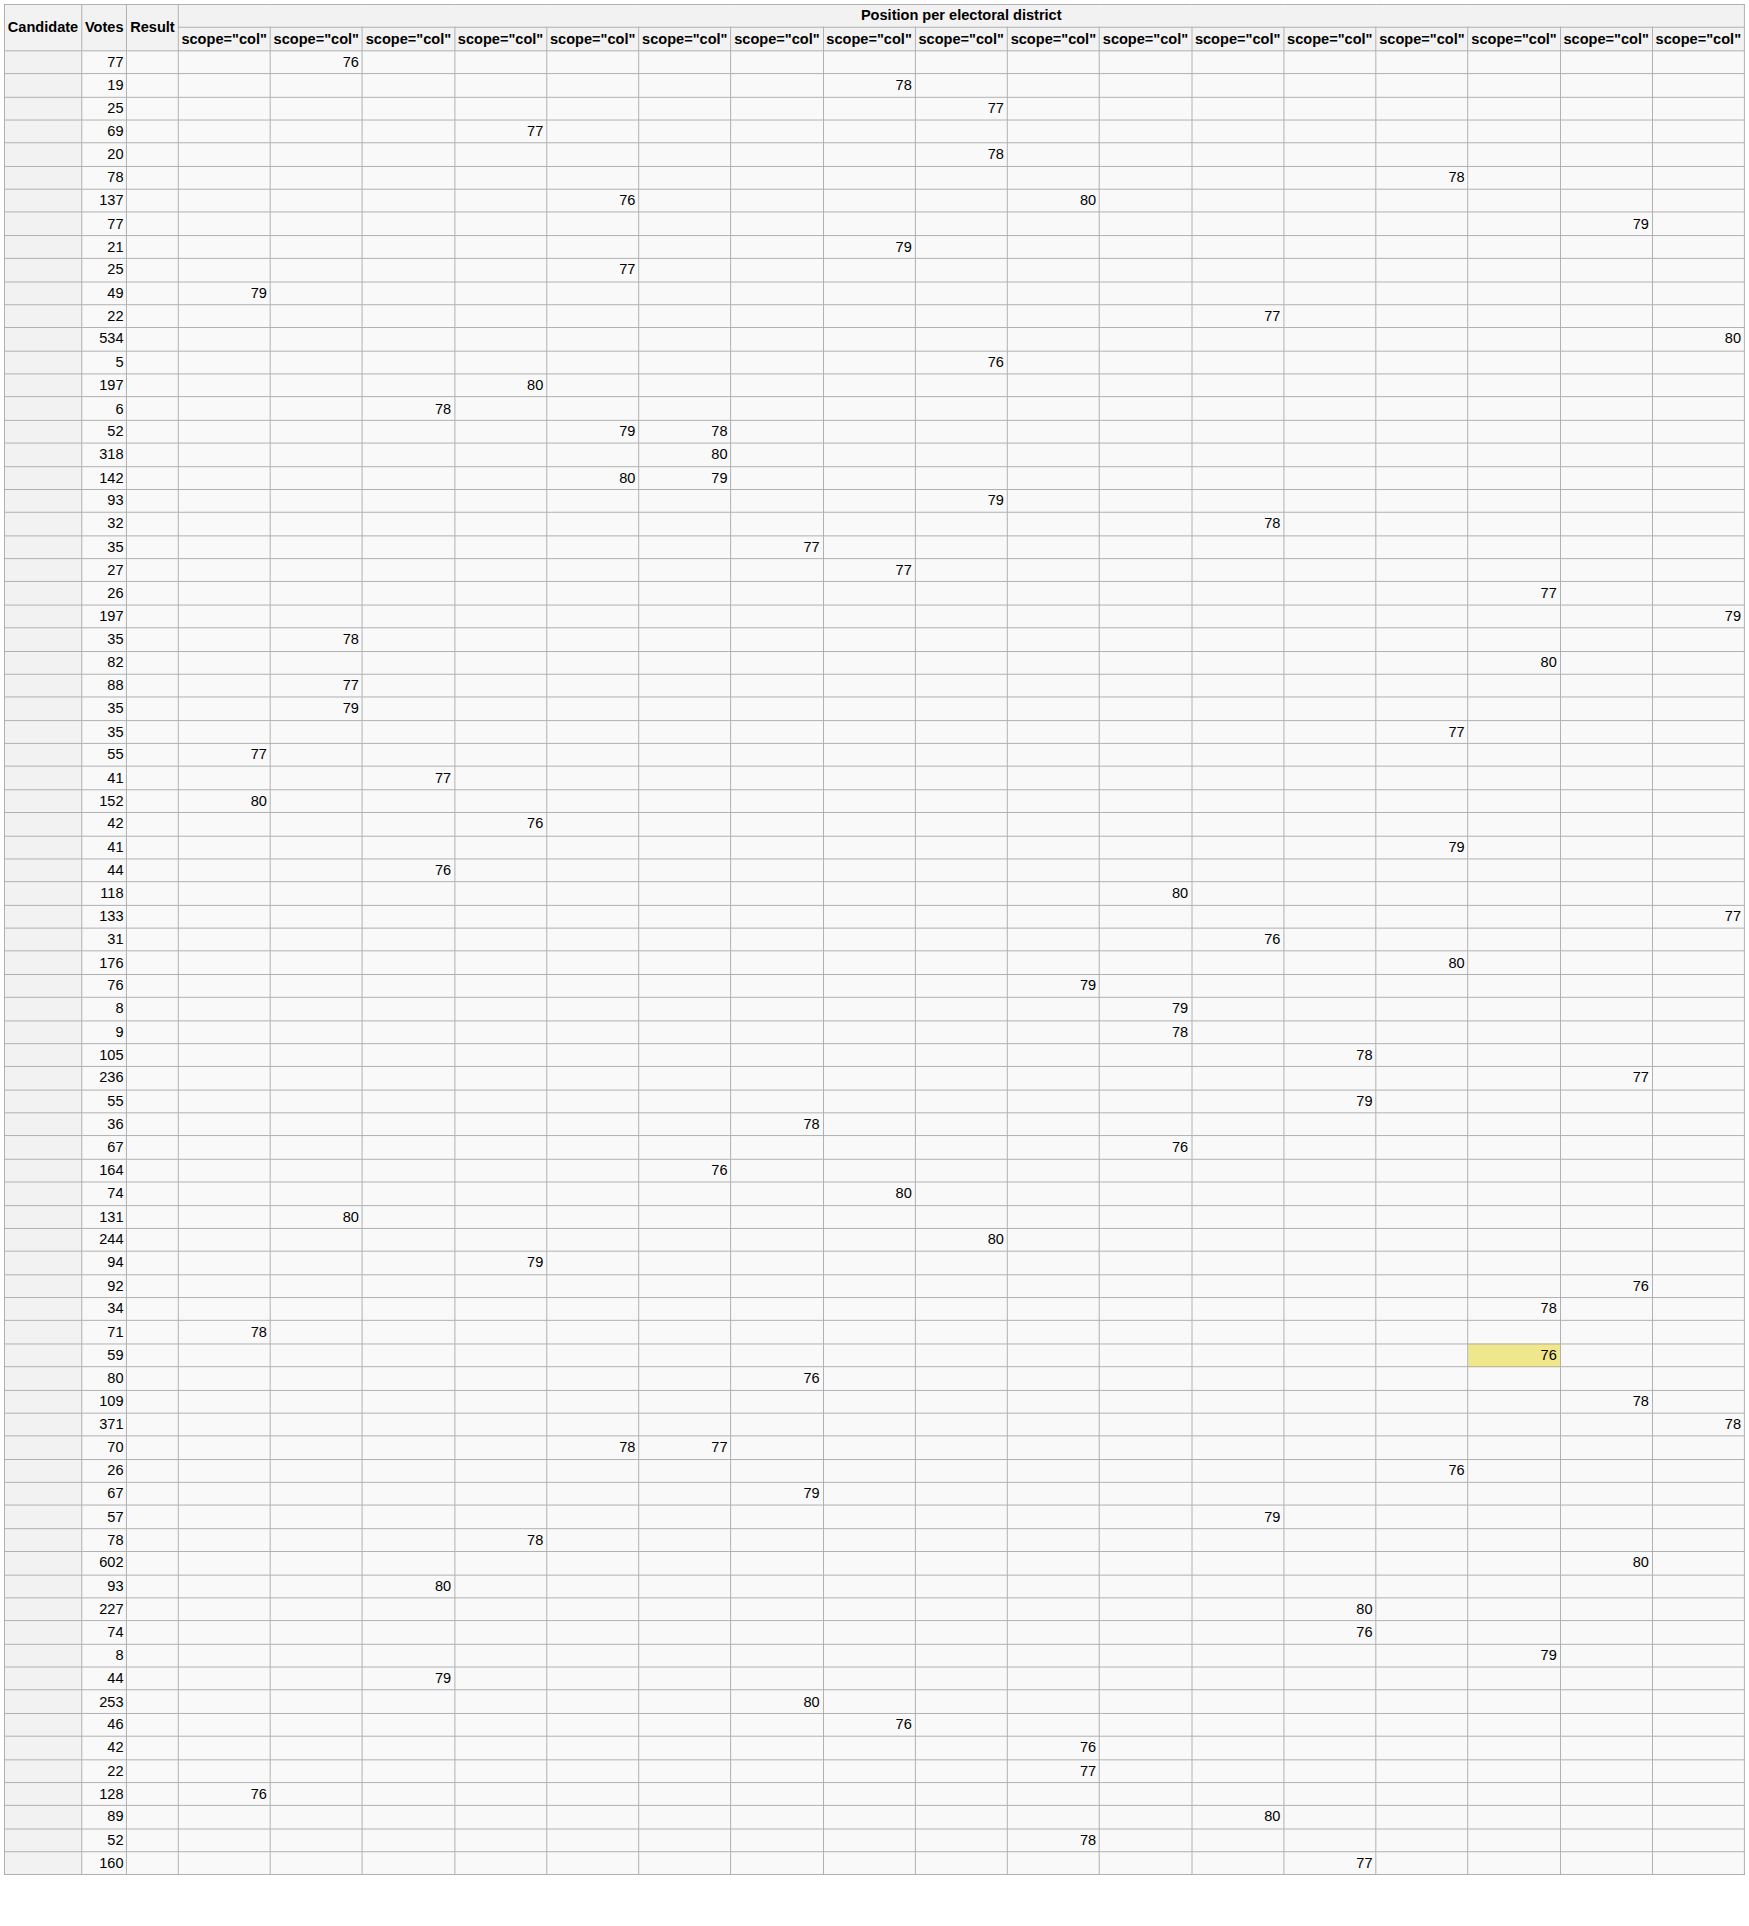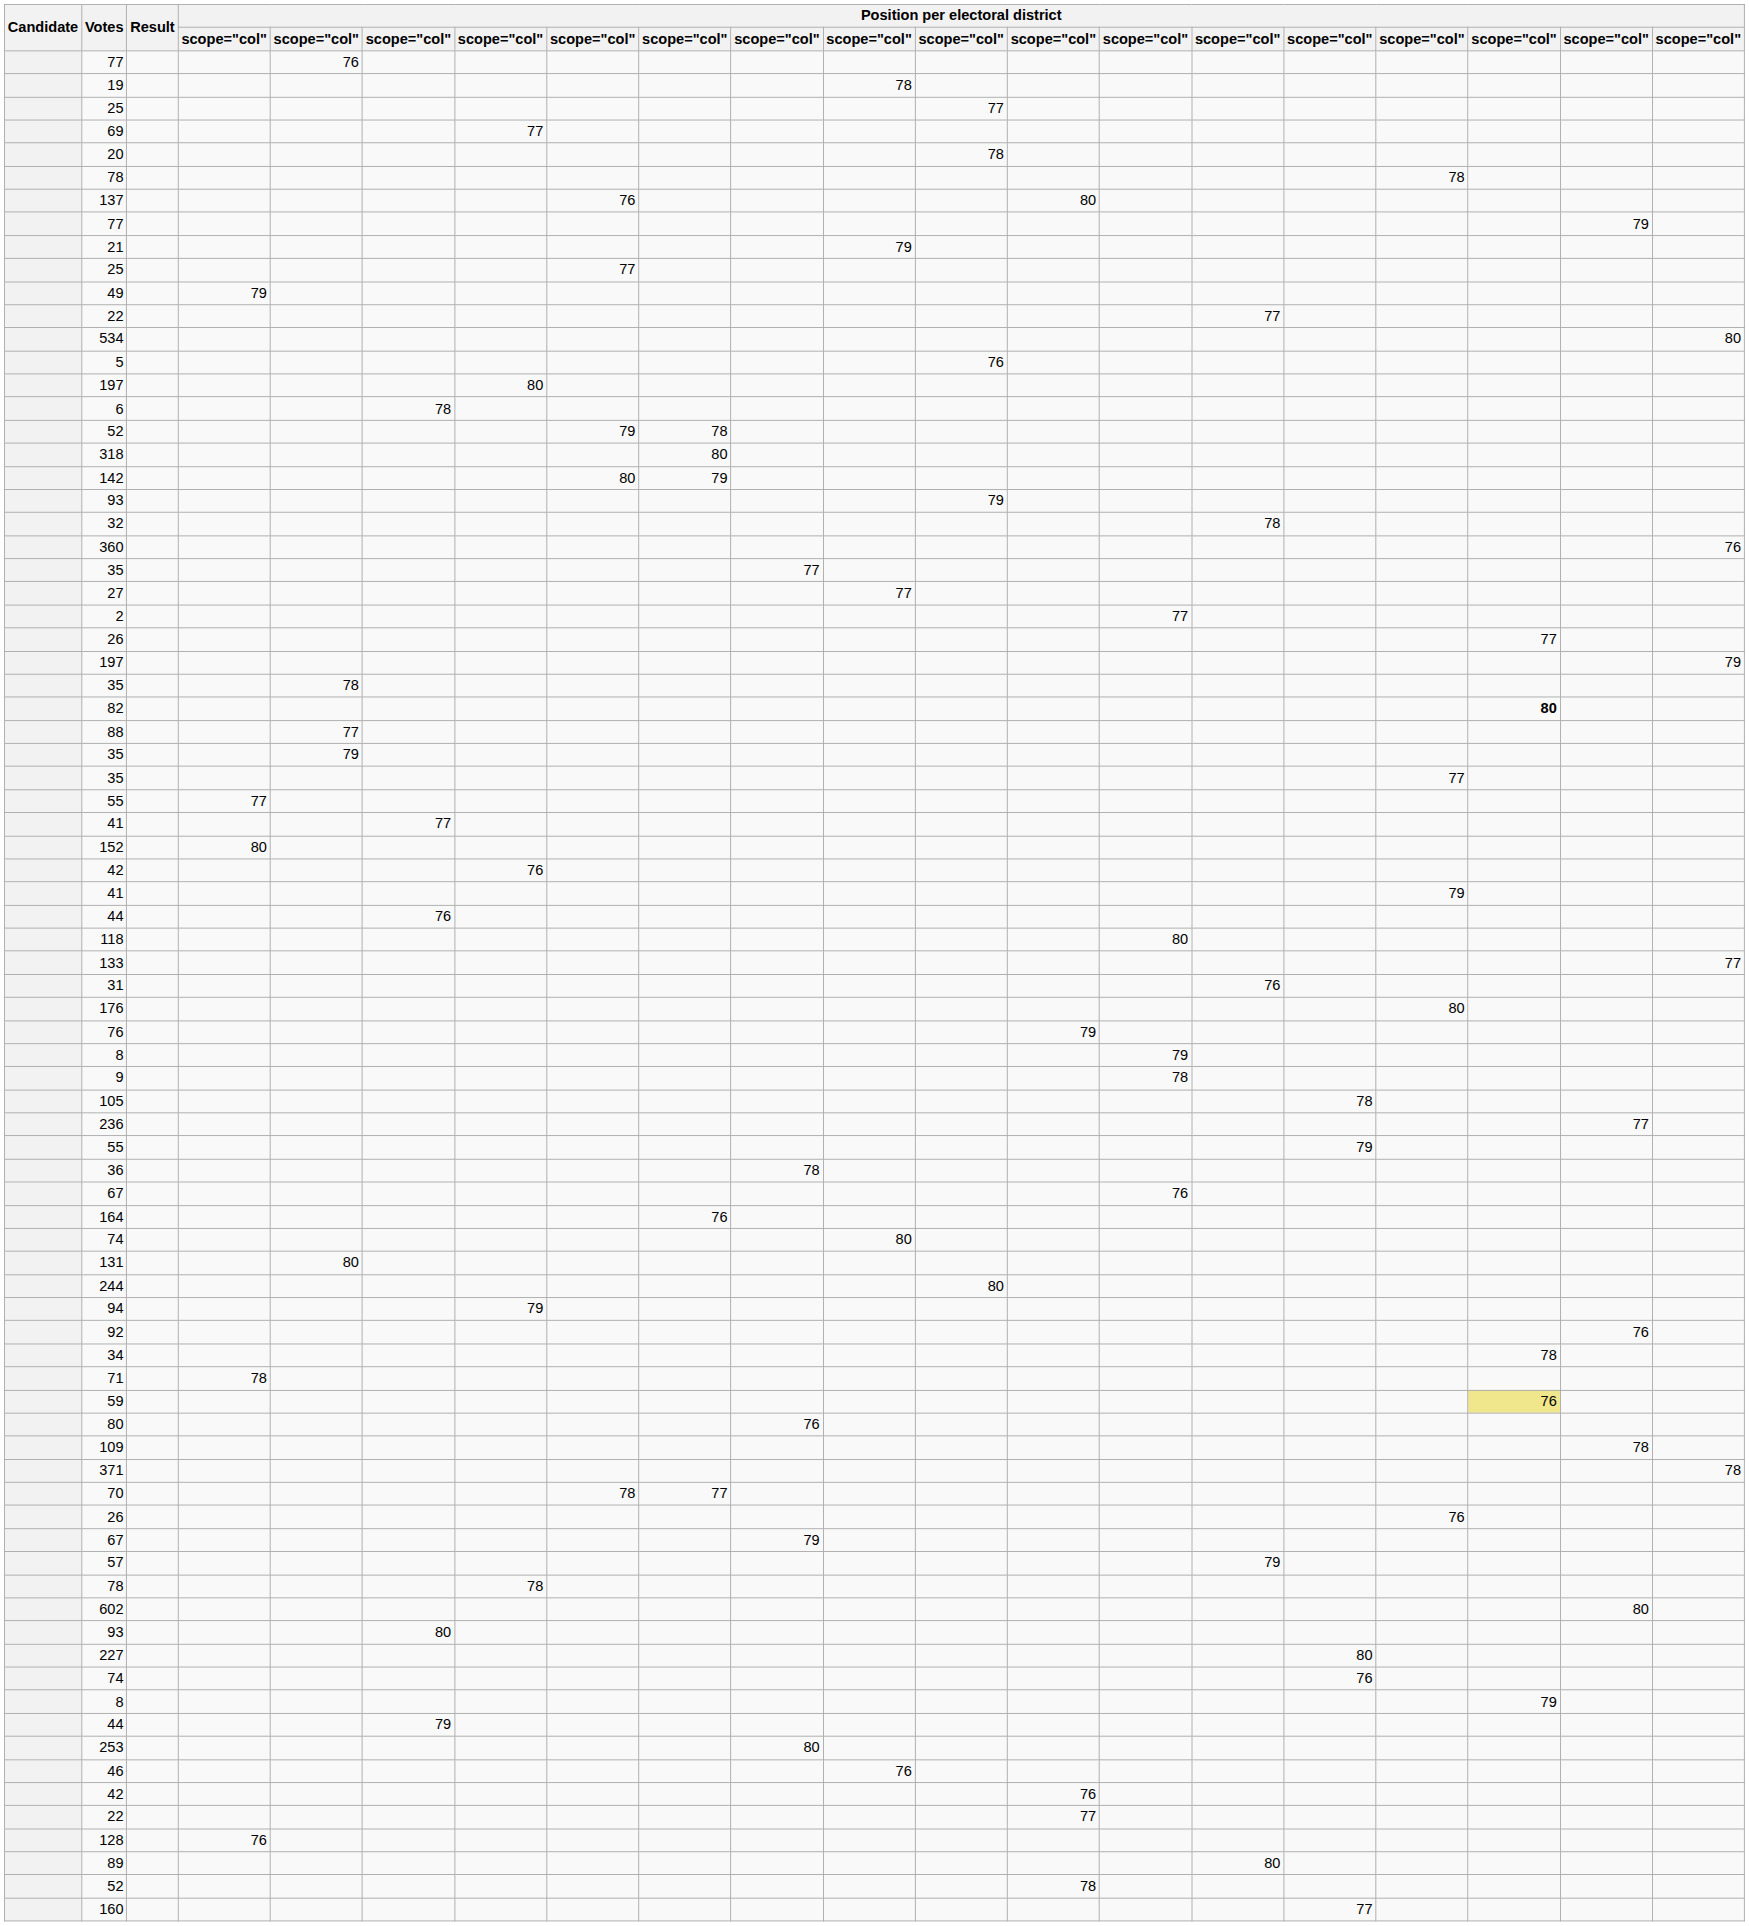+ row: (111, 547)
+ row: (119, 616)
(1549, 662) normal -> (1549, 708) bold
